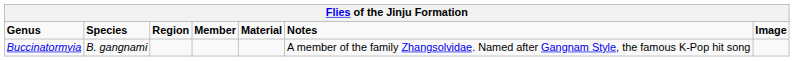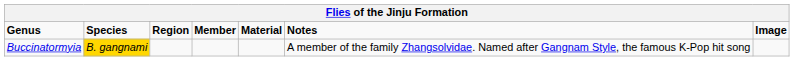(117, 47) no background -> (117, 47) gold background
